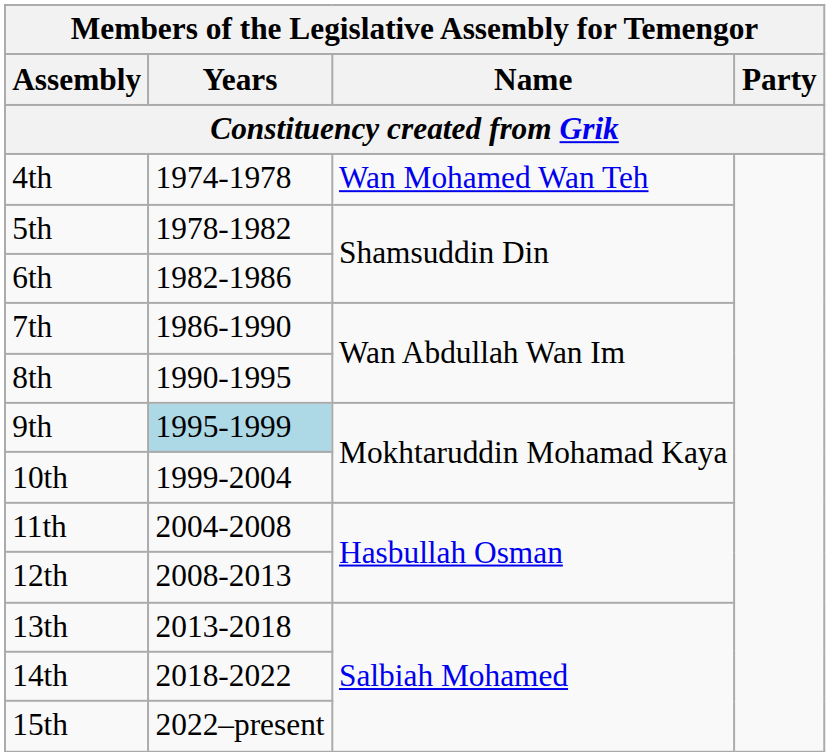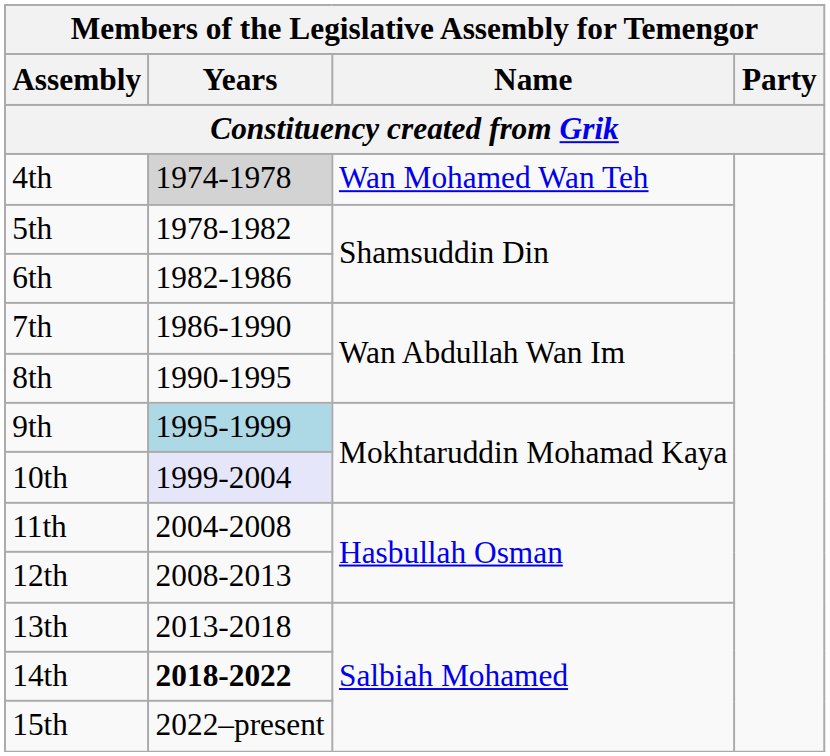(224, 178) no background -> (224, 178) lightgrey background
(224, 476) no background -> (224, 476) lavender background
(224, 675) normal -> (224, 675) bold
